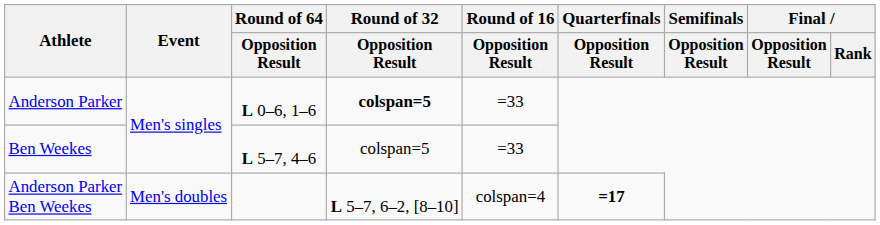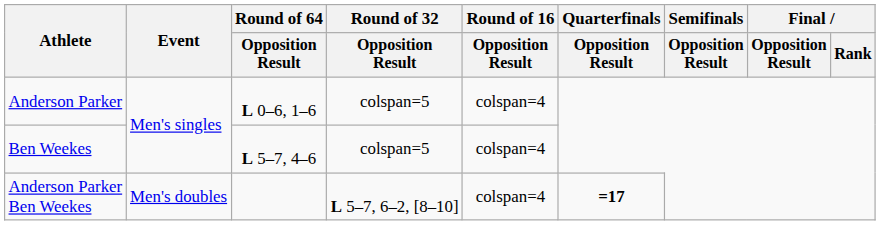(395, 101) bold -> (395, 101) normal
(510, 101) =33 -> (510, 101) colspan=4
(510, 149) =33 -> (510, 149) colspan=4
